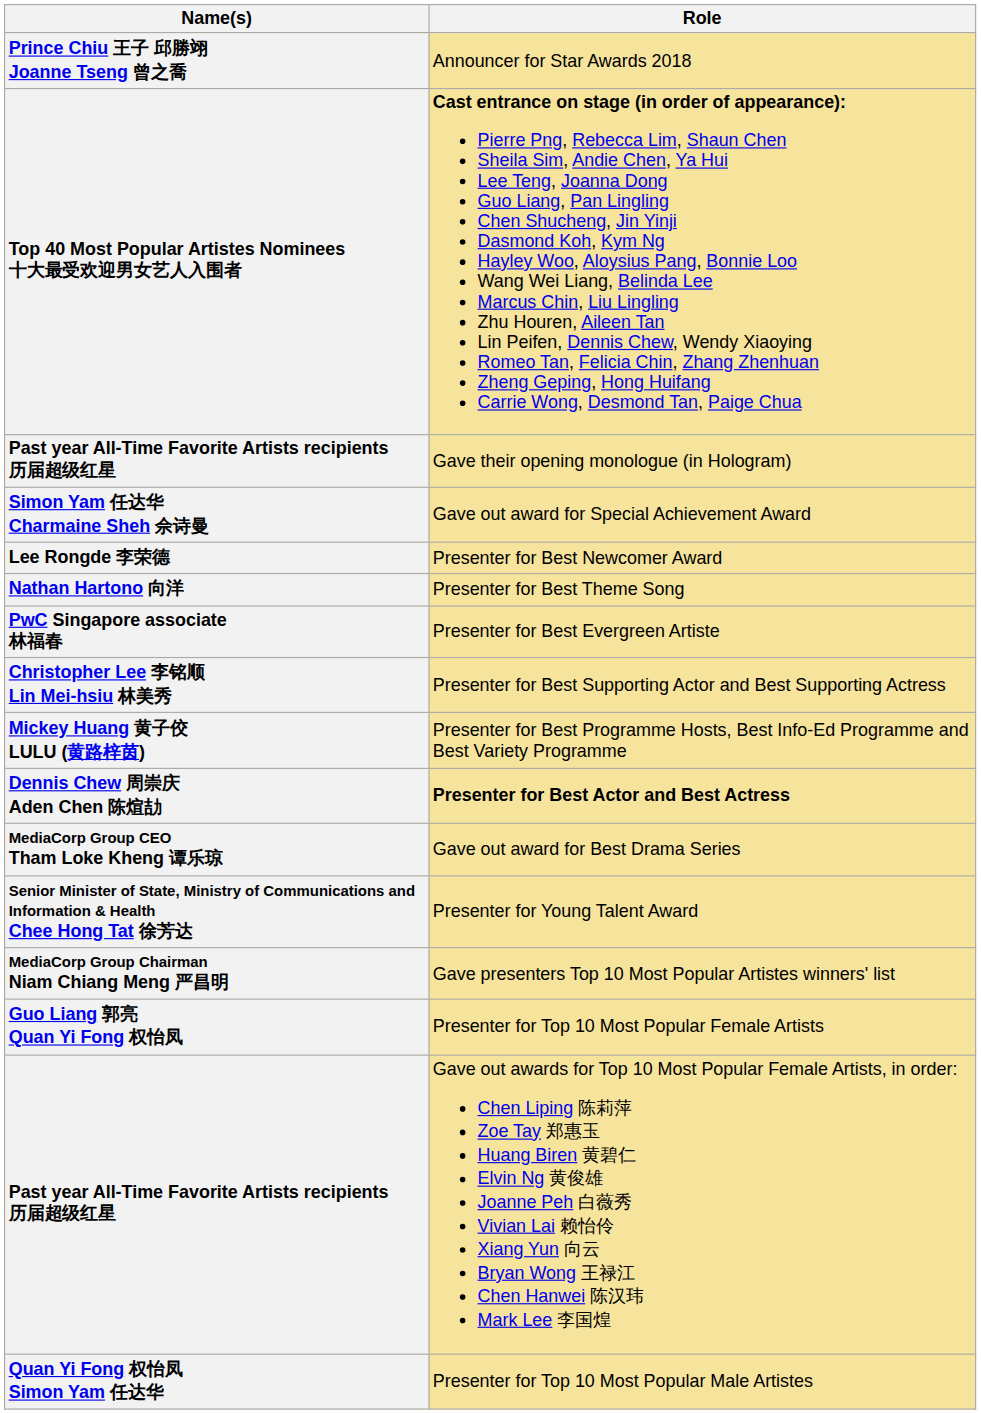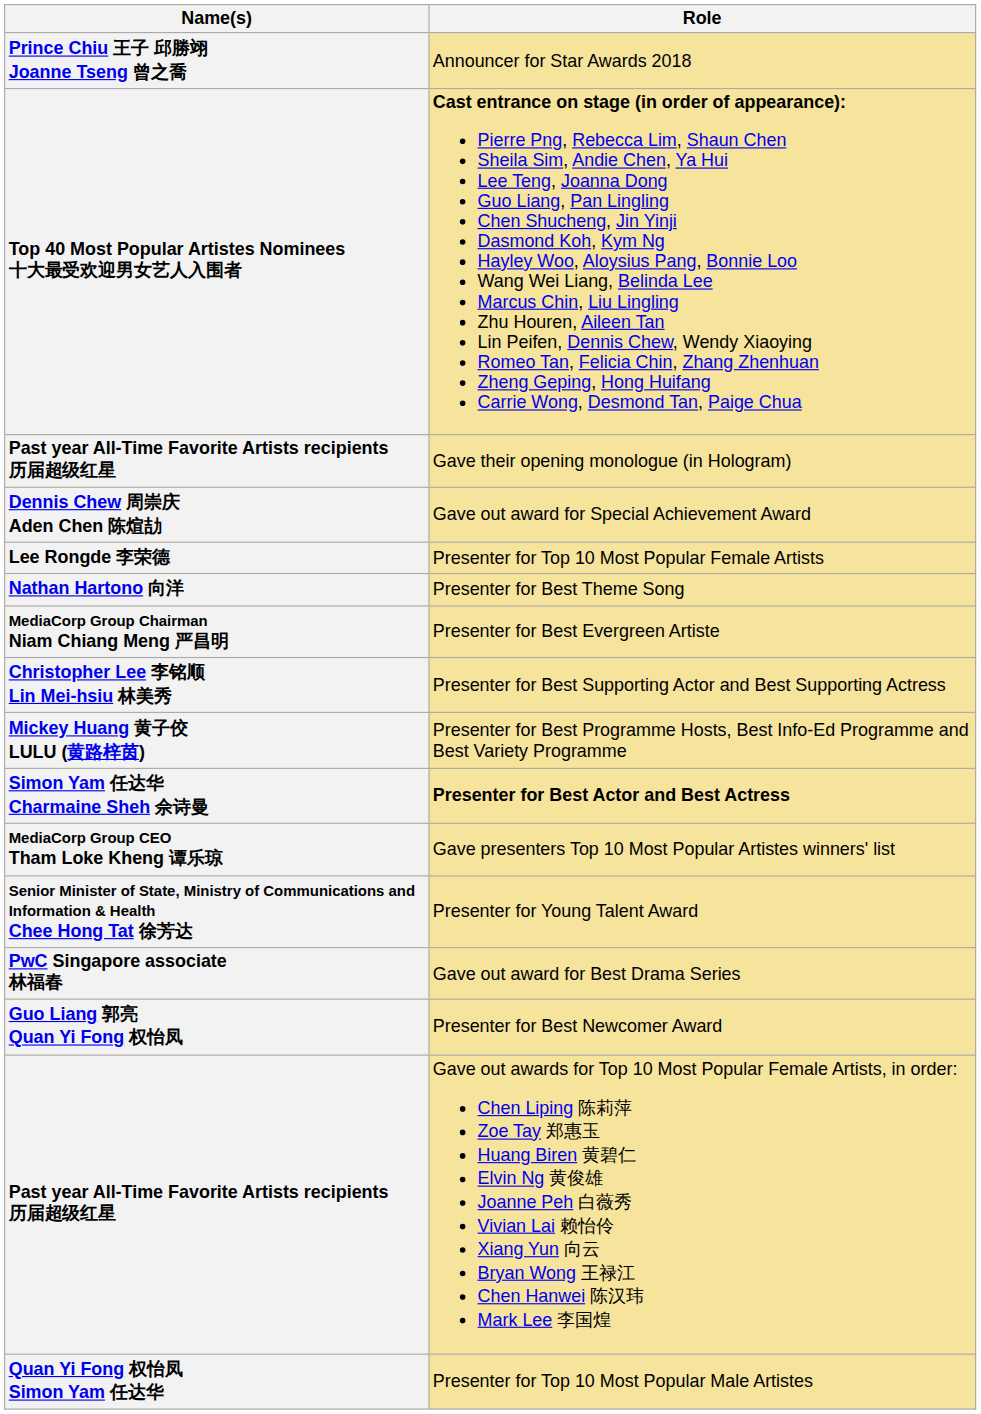(109, 513) Simon Yam 任达华 Charmaine Sheh 佘诗曼 -> (94, 513) Dennis Chew 周崇庆 Aden Chen 陈煊劼
(578, 557) Presenter for Best Newcomer Award -> (628, 557) Presenter for Top 10 Most Popular Female Artists
(118, 630) PwC Singapore associate 林福春 -> (119, 631) MediaCorp Group Chairman Niam Chiang Meng 严昌明
(94, 795) Dennis Chew 周崇庆 Aden Chen 陈煊劼 -> (109, 795) Simon Yam 任达华 Charmaine Sheh 佘诗曼
(587, 849) Gave out award for Best Drama Series -> (664, 849) Gave presenters Top 10 Most Popular Artistes winners' list
(119, 973) MediaCorp Group Chairman Niam Chiang Meng 严昌明 -> (118, 972) PwC Singapore associate 林福春
(664, 973) Gave presenters Top 10 Most Popular Artistes winners' list -> (587, 973) Gave out award for Best Drama Series
(628, 1026) Presenter for Top 10 Most Popular Female Artists -> (578, 1026) Presenter for Best Newcomer Award
